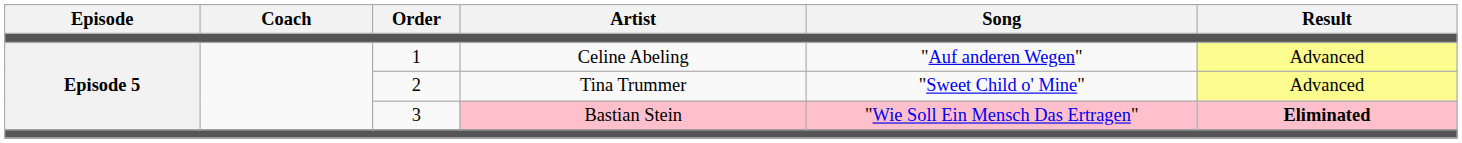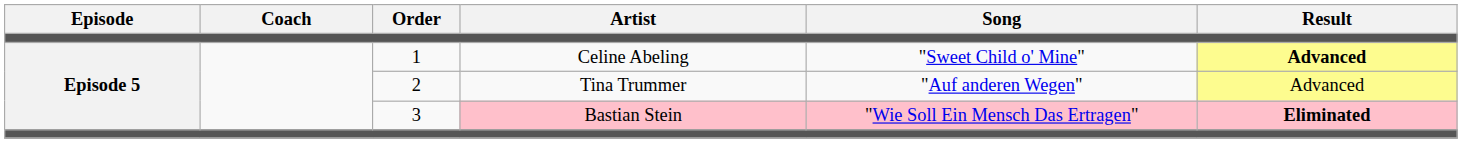(1002, 56) "Auf anderen Wegen" -> (1002, 56) "Sweet Child o' Mine"
(1327, 56) normal -> (1327, 56) bold
(1002, 85) "Sweet Child o' Mine" -> (1002, 85) "Auf anderen Wegen"
